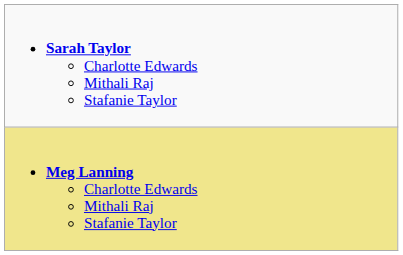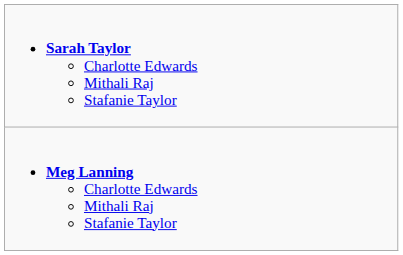(201, 197) khaki background -> (201, 197) no background
